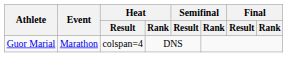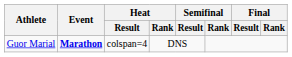(79, 44) normal -> (81, 44) bold
